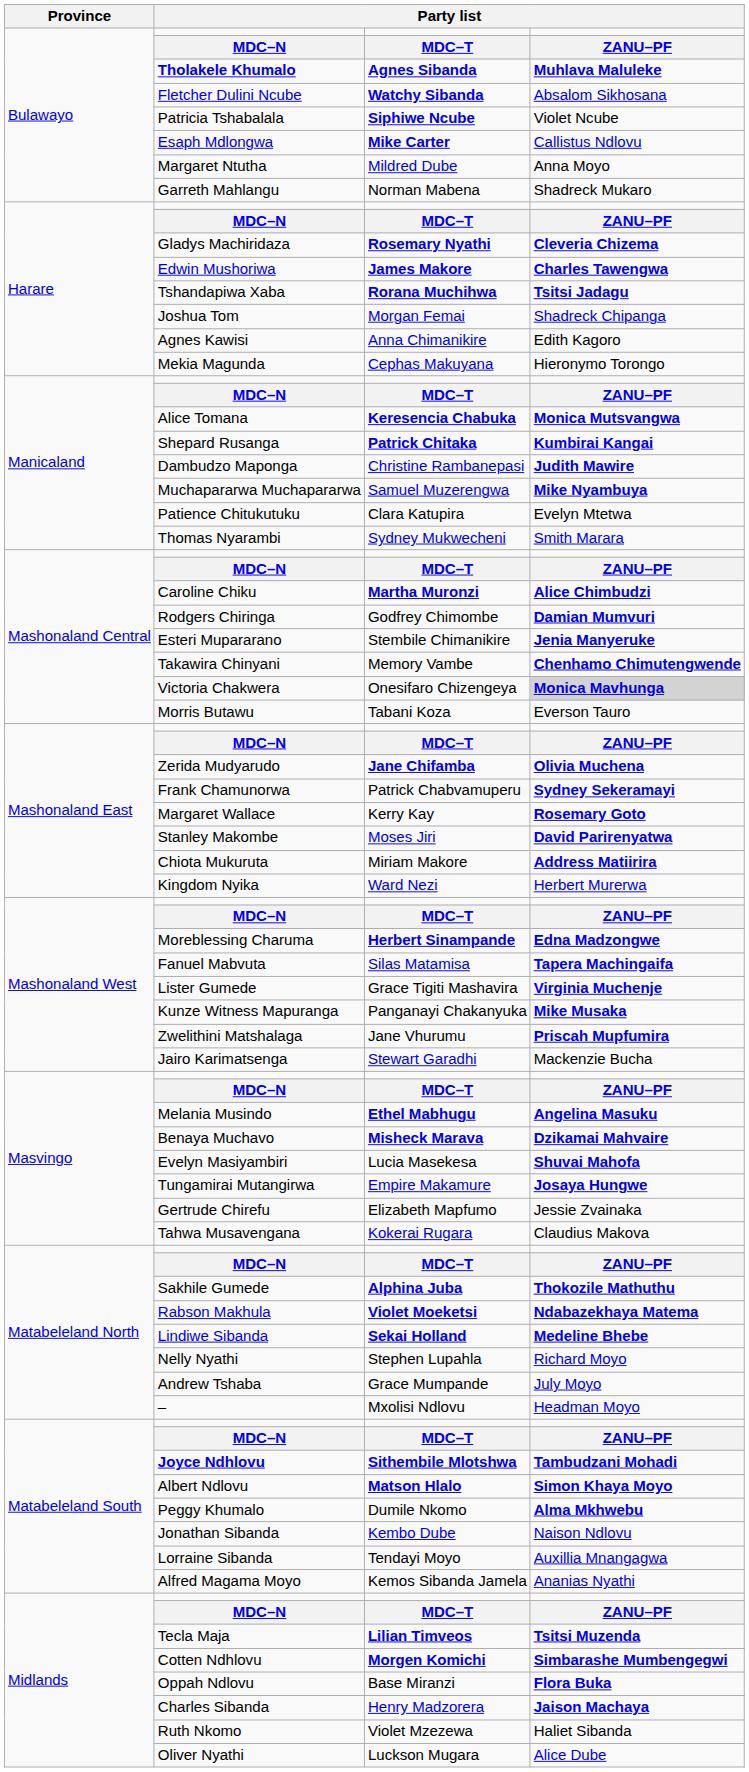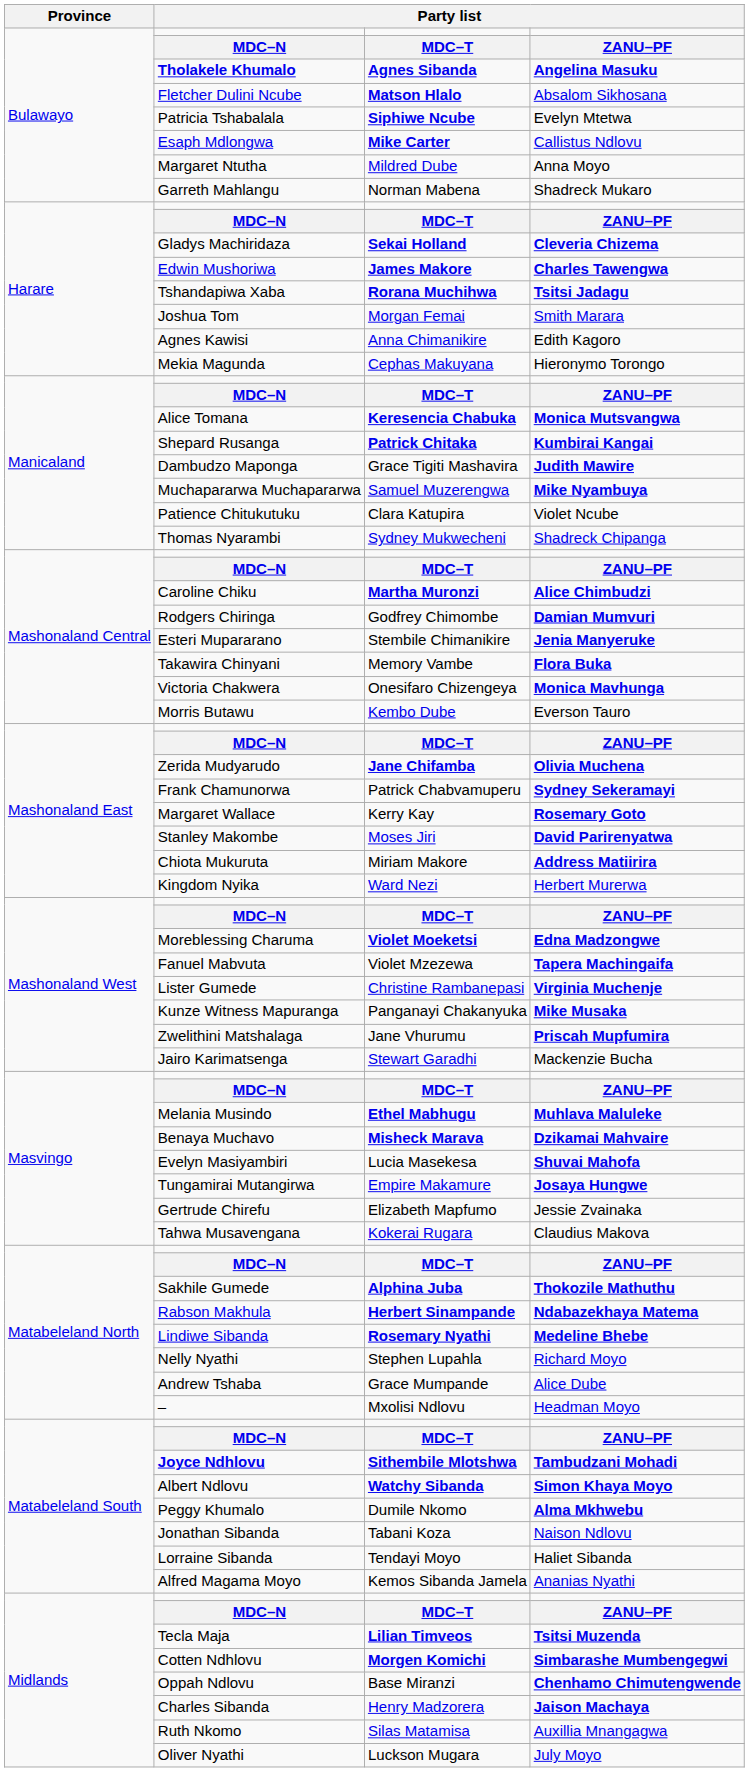(598, 71) Muhlava Maluleke -> (596, 71) Angelina Masuku
(426, 94) Watchy Sibanda -> (415, 94) Matson Hlalo
(576, 118) Violet Ncube -> (583, 118) Evelyn Mtetwa
(429, 244) Rosemary Nyathi -> (417, 244) Sekai Holland
(600, 316) Shadreck Chipanga -> (579, 316) Smith Marara
(446, 466) Christine Rambanepasi -> (443, 466) Grace Tigiti Mashavira
(583, 514) Evelyn Mtetwa -> (576, 514) Violet Ncube
(579, 538) Smith Marara -> (600, 538) Shadreck Chipanga
(637, 664) Chenhamo Chimutengwende -> (573, 664) Flora Buka
(599, 688) lightgrey background -> (599, 688) no background
(409, 712) Tabani Koza -> (412, 712) Kembo Dube
(441, 940) Herbert Sinampande -> (423, 940) Violet Moeketsi
(419, 964) Silas Matamisa -> (420, 964) Violet Mzezewa
(443, 988) Grace Tigiti Mashavira -> (446, 988) Christine Rambanepasi
(596, 1114) Angelina Masuku -> (598, 1114) Muhlava Maluleke
(423, 1312) Violet Moeketsi -> (441, 1312) Herbert Sinampande
(417, 1336) Sekai Holland -> (429, 1336) Rosemary Nyathi
(568, 1383) July Moyo -> (570, 1383) Alice Dube
(415, 1486) Matson Hlalo -> (426, 1486) Watchy Sibanda
(412, 1533) Kembo Dube -> (409, 1533) Tabani Koza
(601, 1557) Auxillia Mnangagwa -> (583, 1557) Haliet Sibanda
(573, 1683) Flora Buka -> (637, 1683) Chenhamo Chimutengwende
(420, 1731) Violet Mzezewa -> (419, 1731) Silas Matamisa
(583, 1731) Haliet Sibanda -> (601, 1731) Auxillia Mnangagwa
(570, 1755) Alice Dube -> (568, 1755) July Moyo
